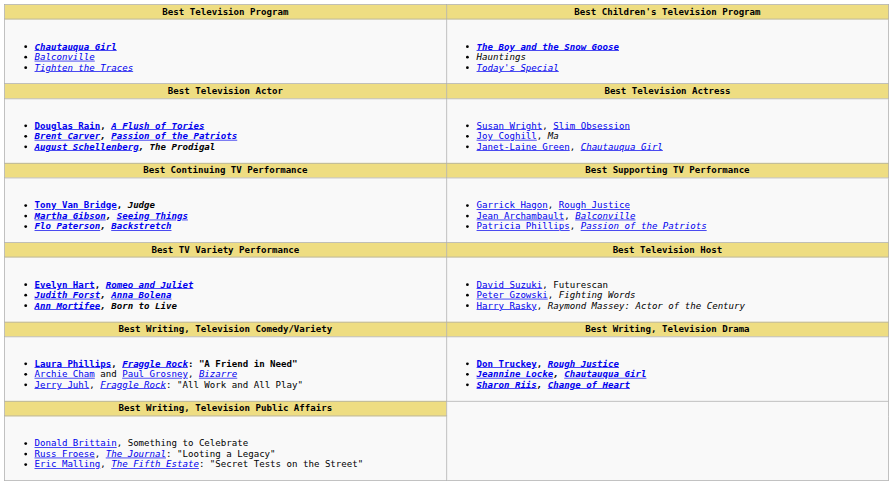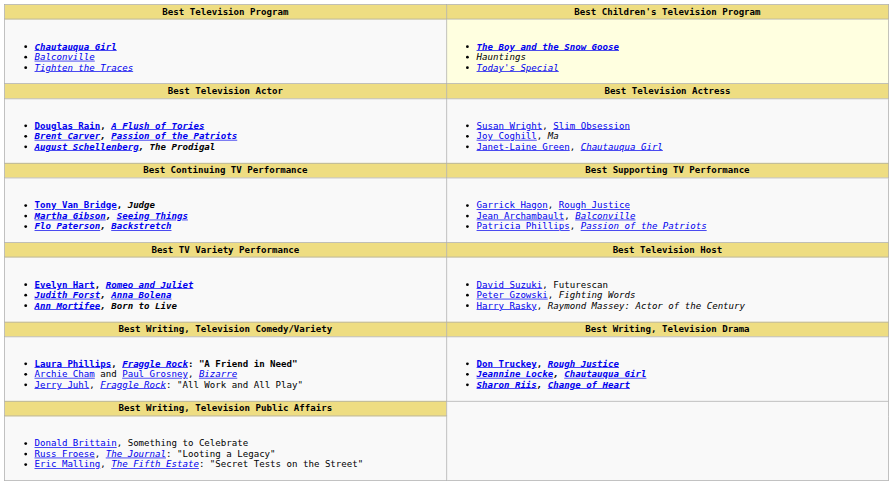(667, 57) no background -> (667, 57) lightyellow background
